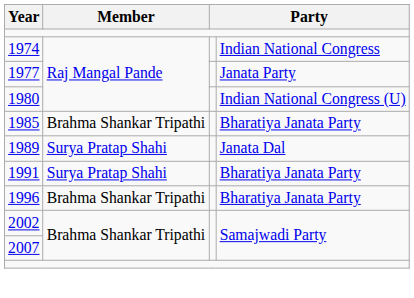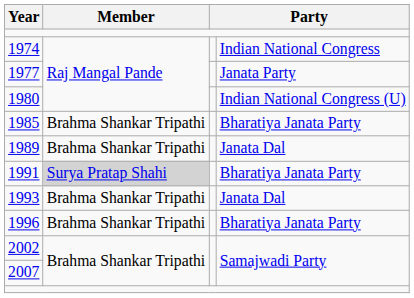(107, 148) Surya Pratap Shahi -> (126, 148) Brahma Shankar Tripathi
(107, 173) no background -> (107, 173) lightgrey background
+ row: (24, 198)
